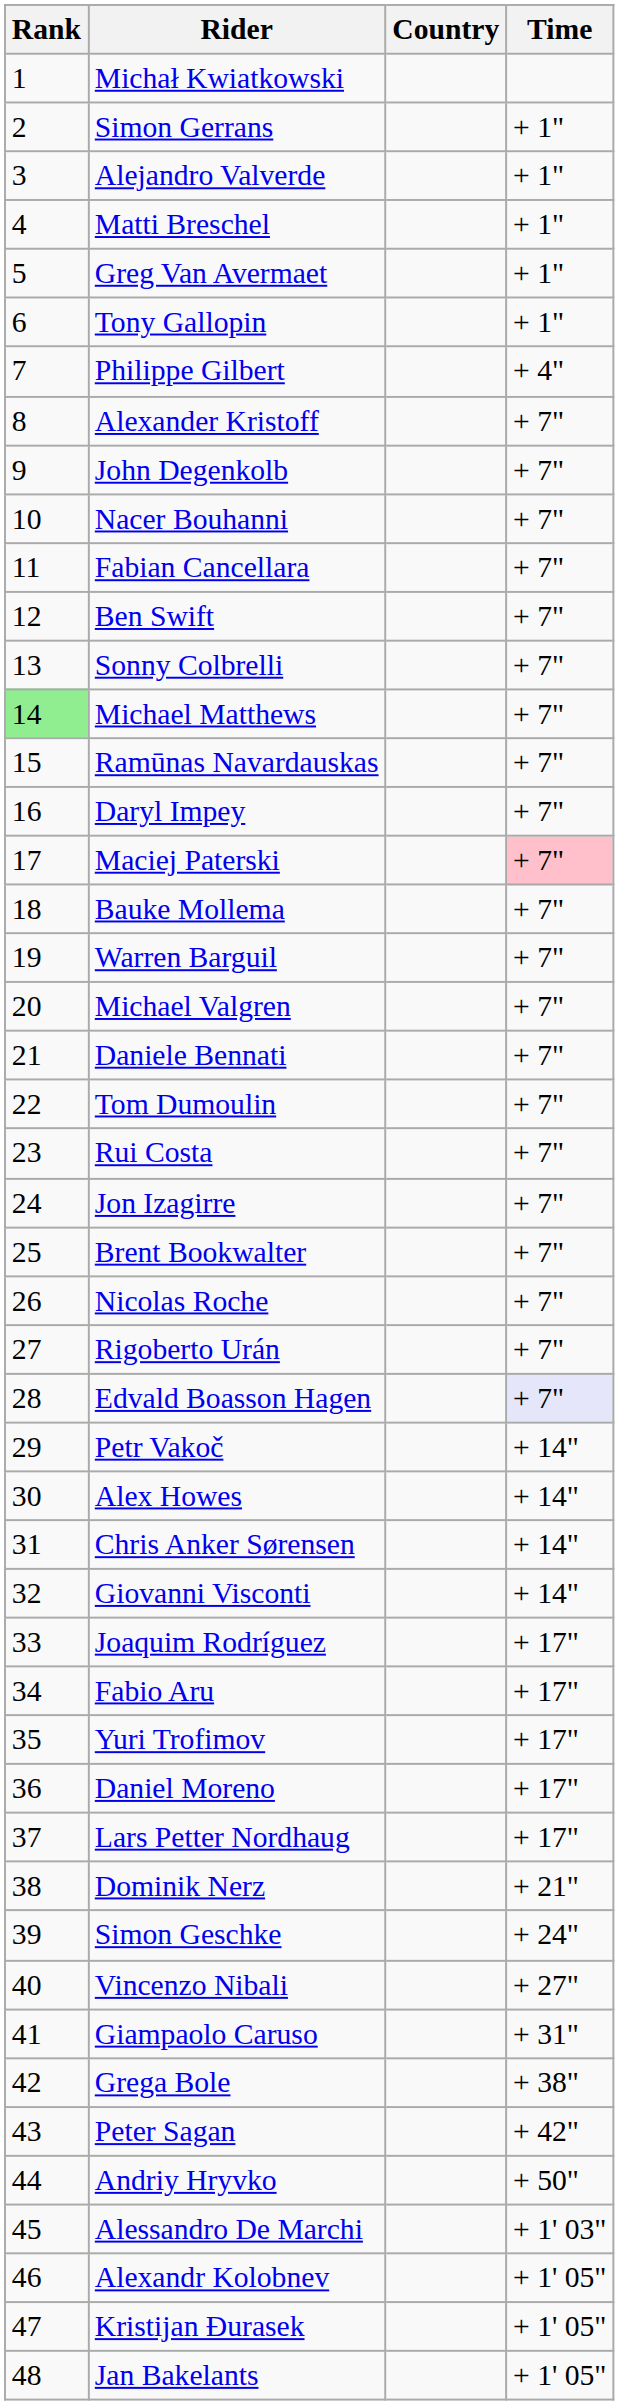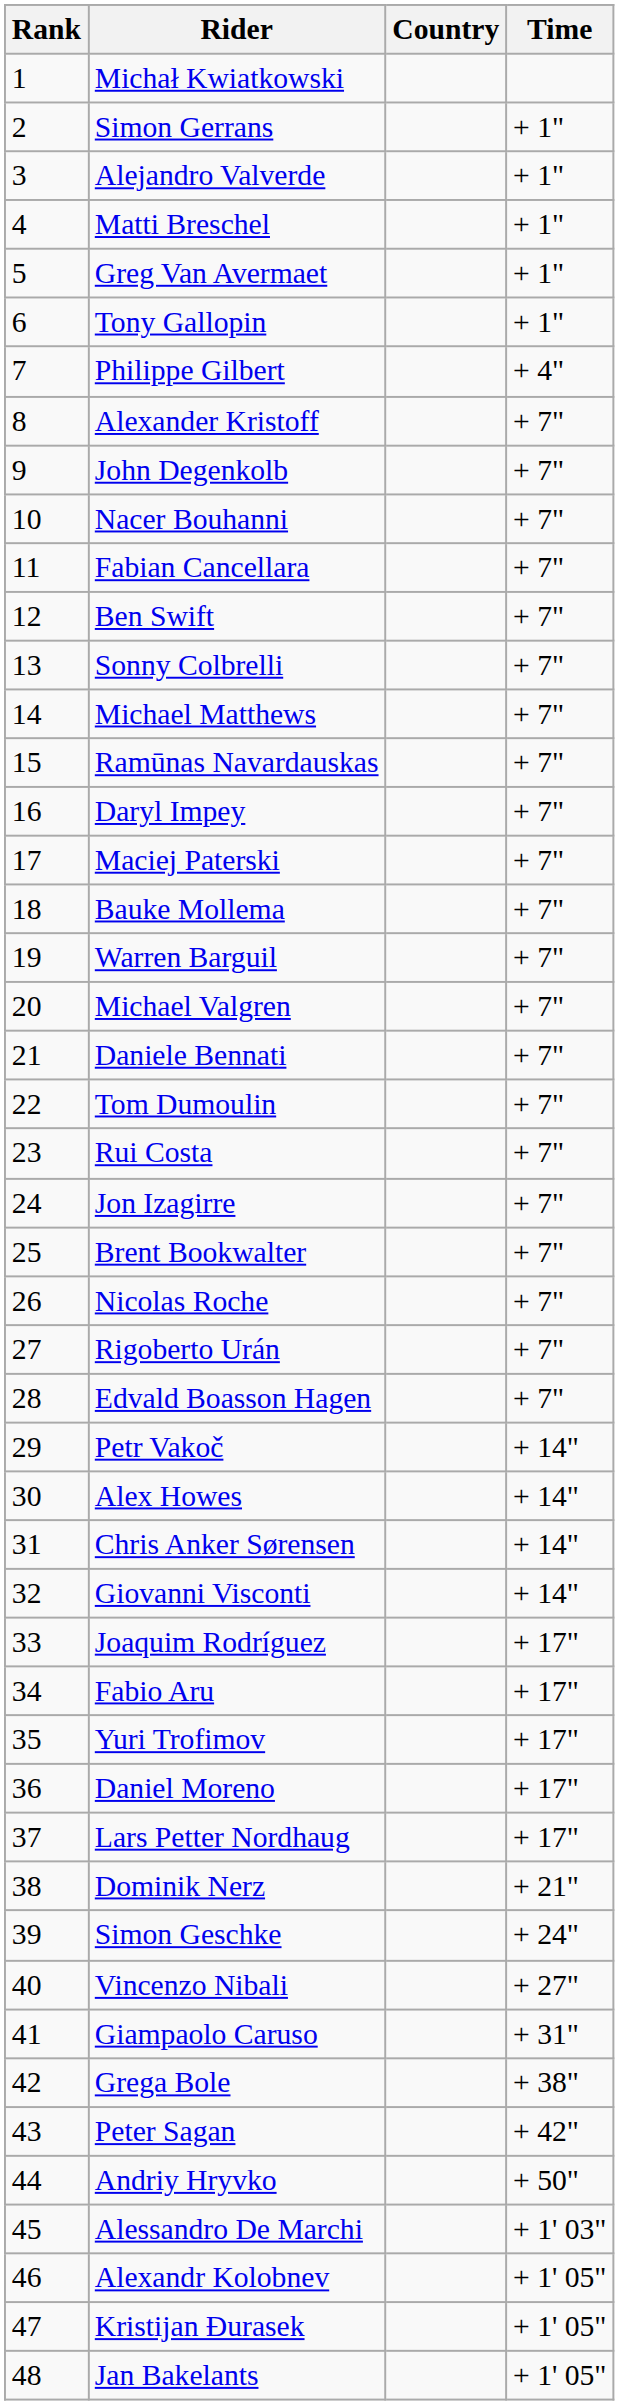(27, 713) lightgreen background -> (27, 713) no background
(539, 859) pink background -> (539, 859) no background
(539, 1397) lavender background -> (539, 1397) no background
